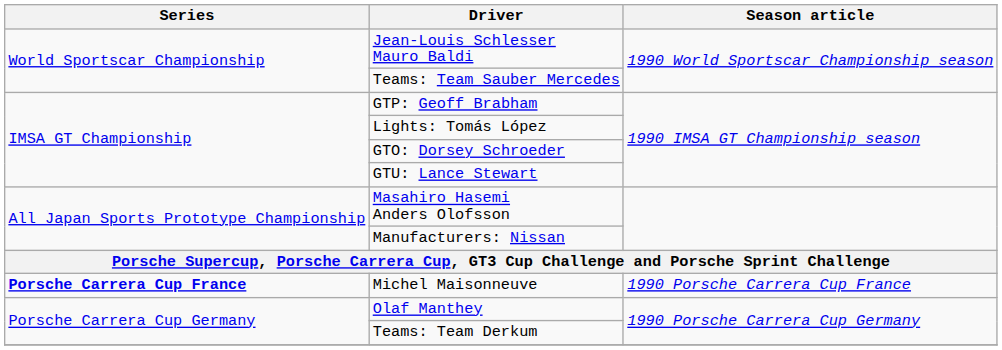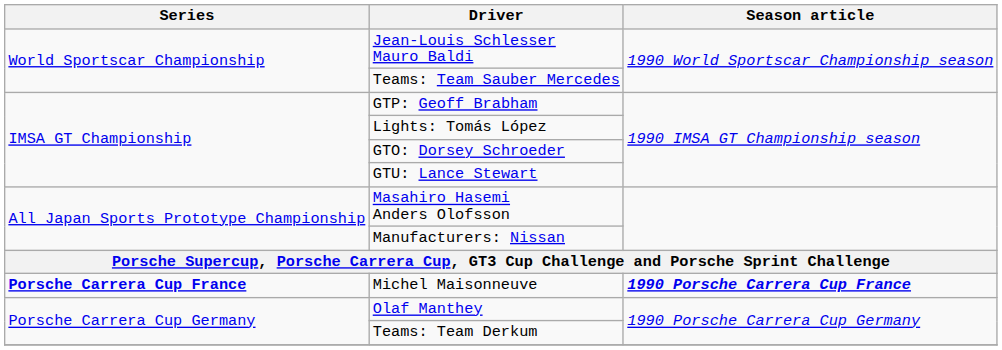(769, 285) normal -> (769, 285) bold
